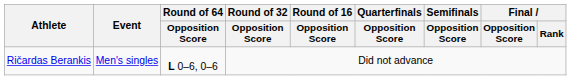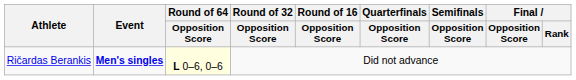(127, 61) normal -> (129, 61) bold
(193, 67) no background -> (198, 67) lightyellow background
